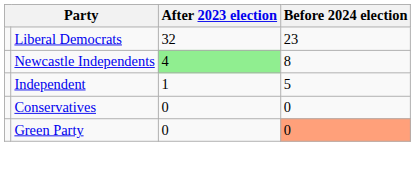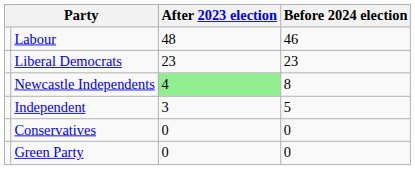+ row: (35, 38)
(169, 38) 32 -> (169, 61) 23
(165, 84) 1 -> (165, 107) 3
(287, 130) lightsalmon background -> (287, 152) no background
